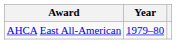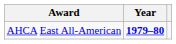(145, 30) normal -> (145, 30) bold
